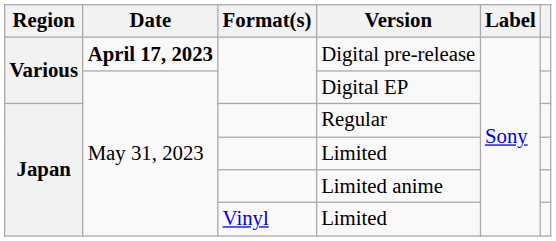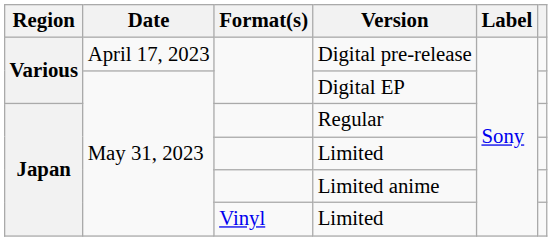(150, 53) bold -> (149, 53) normal
